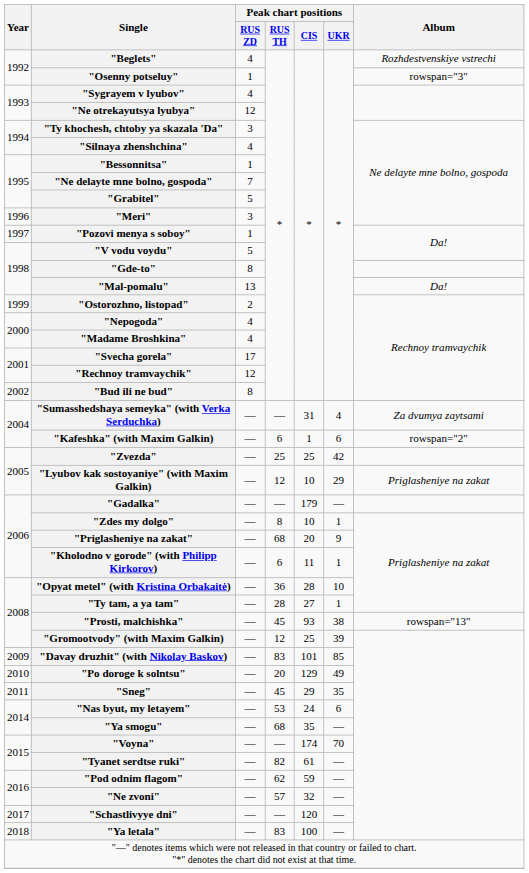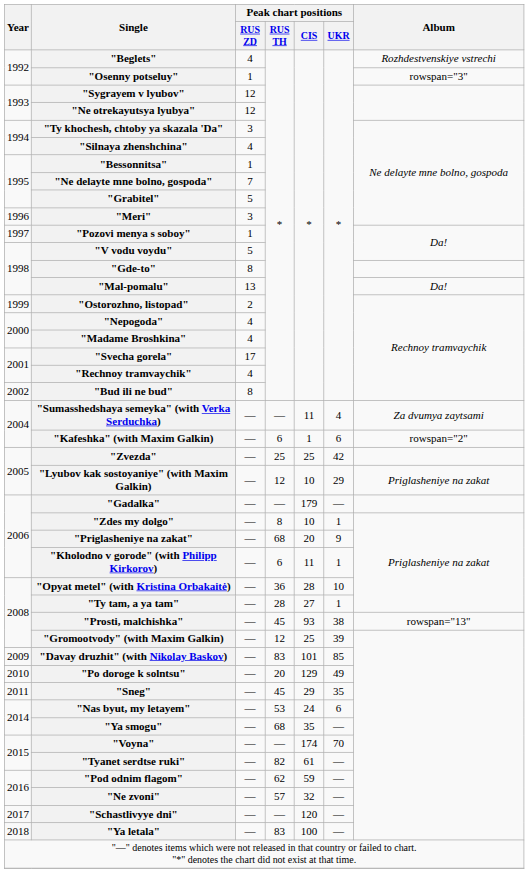(250, 93) 4 -> (250, 93) 12
(250, 374) 12 -> (250, 374) 4
(309, 415) 31 -> (309, 415) 11
